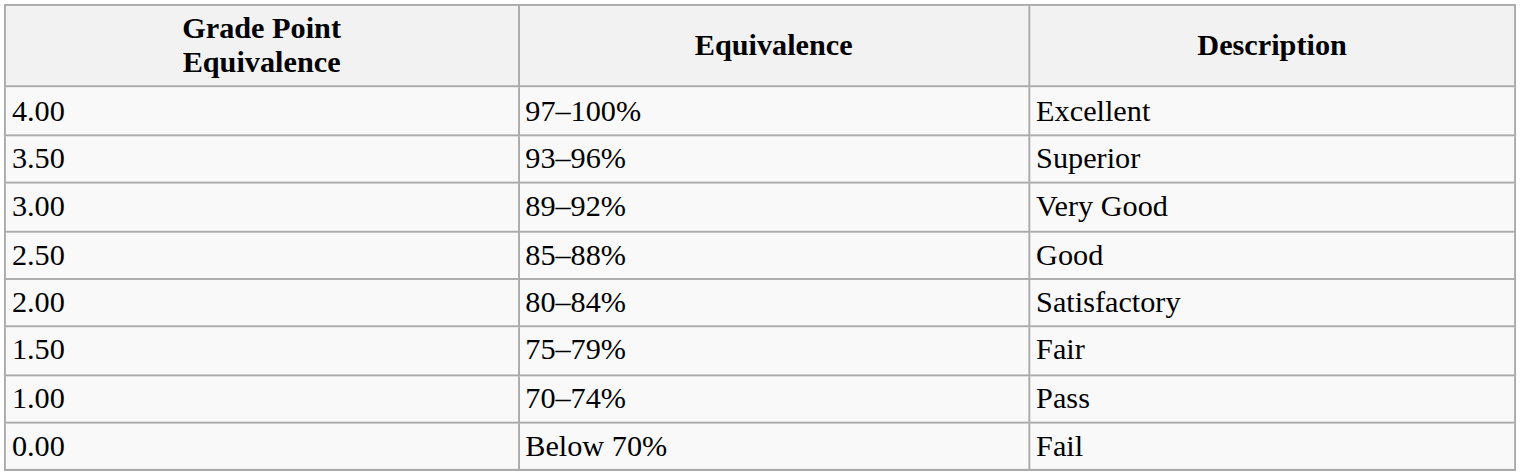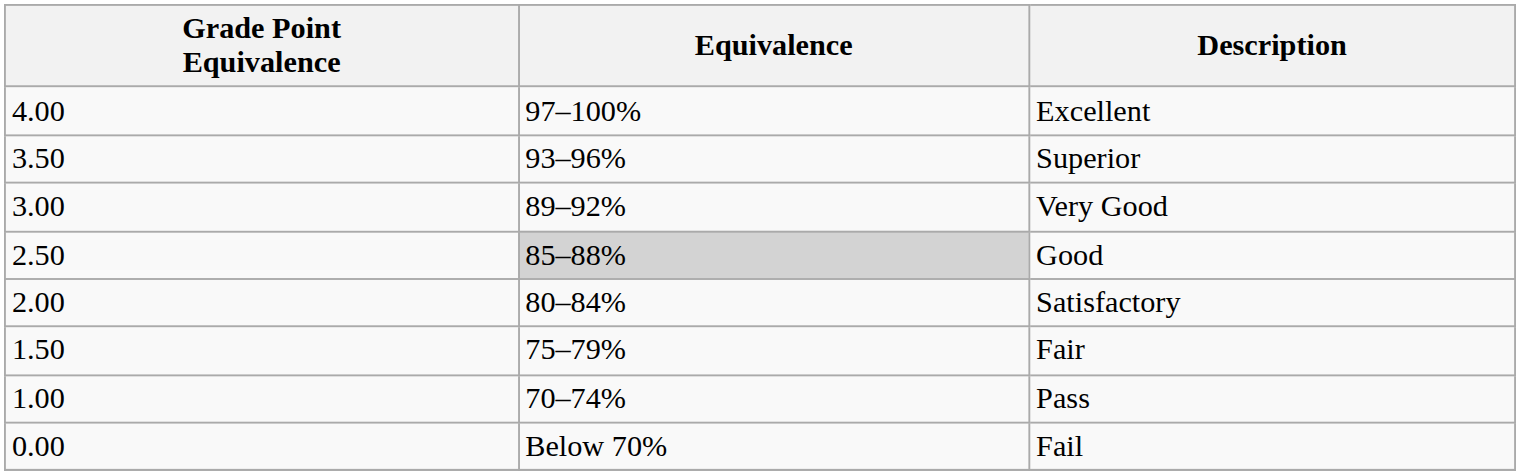(576, 254) no background -> (576, 254) lightgrey background
